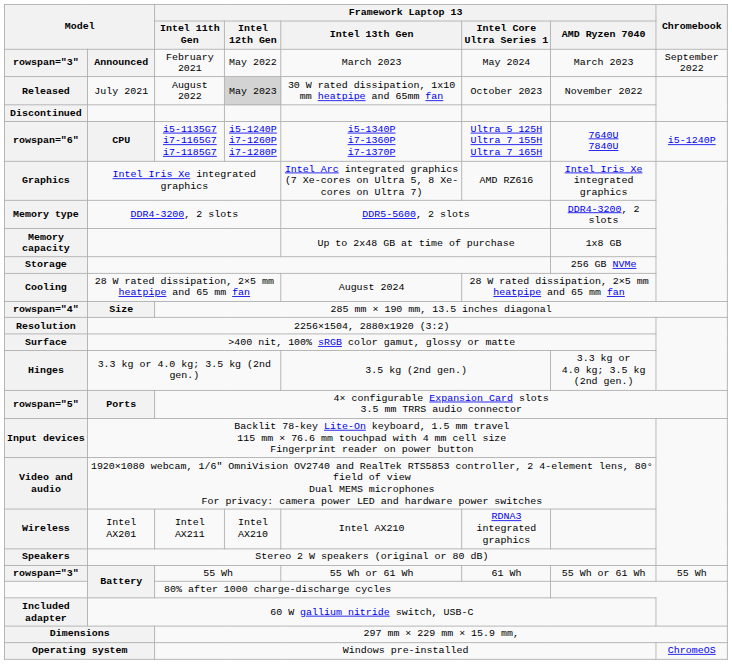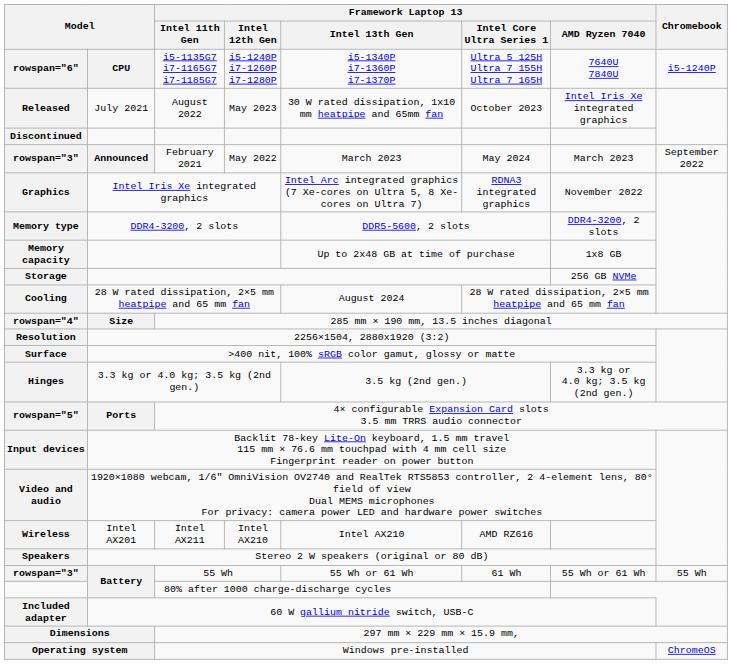rows swapped: (46, 63) <-> (46, 141)
(253, 91) lightgrey background -> (253, 108) no background
(604, 91) November 2022 -> (604, 108) Intel Iris Xe integrated graphics
(506, 181) AMD RZ616 -> (506, 192) RDNA3 integrated graphics
(604, 181) Intel Iris Xe integrated graphics -> (604, 192) November 2022
(506, 529) RDNA3 integrated graphics -> (506, 535) AMD RZ616
